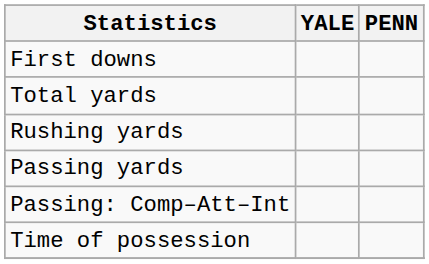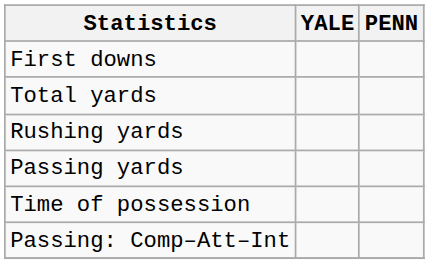rows swapped: (150, 204) <-> (130, 241)
